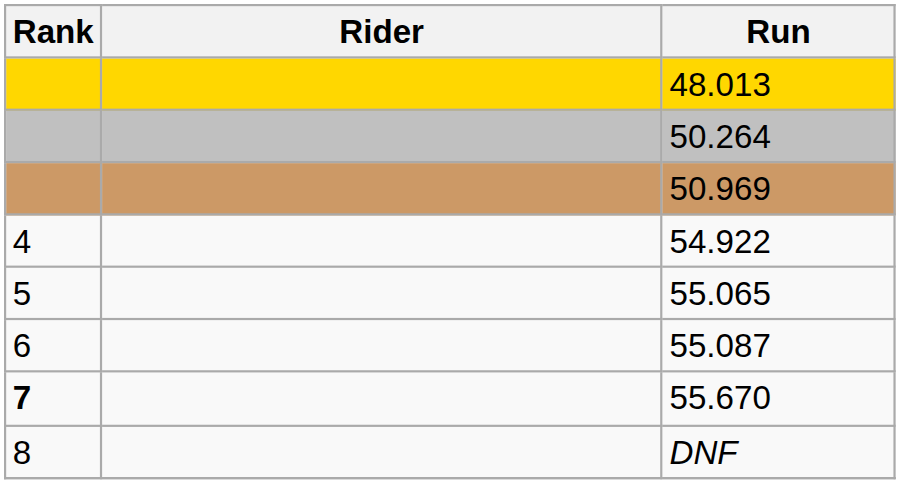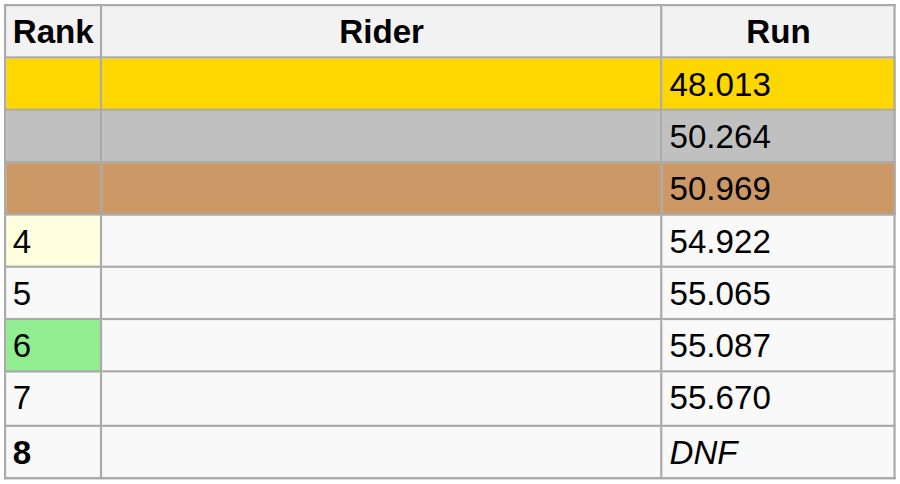(22, 241) no background -> (22, 241) lightyellow background
(22, 346) no background -> (22, 346) lightgreen background
(22, 399) bold -> (22, 399) normal
(22, 451) normal -> (22, 451) bold
